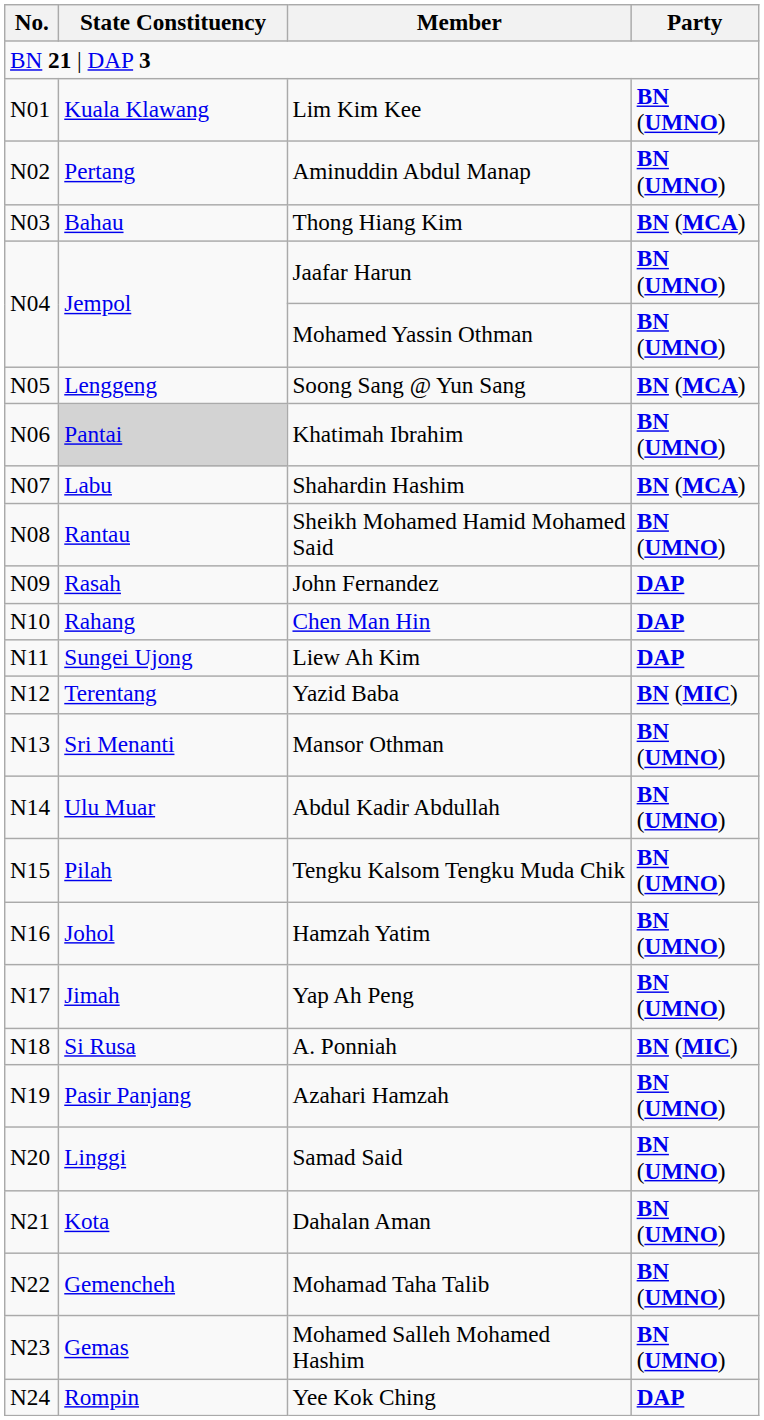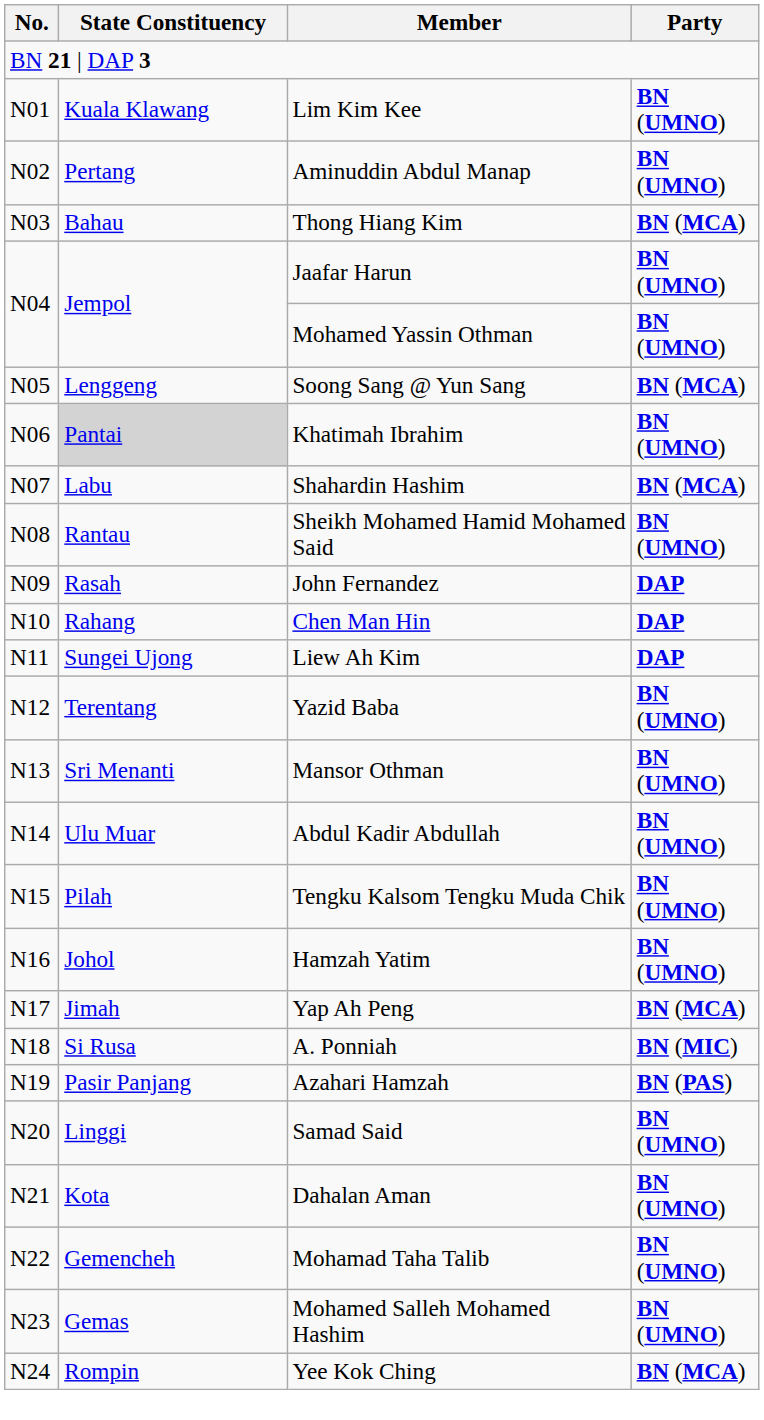(687, 694) BN (MIC) -> (681, 707) BN (UMNO)
(681, 996) BN (UMNO) -> (691, 1009) BN (MCA)
(681, 1095) BN (UMNO) -> (684, 1082) BN (PAS)
(660, 1397) DAP -> (691, 1371) BN (MCA)
